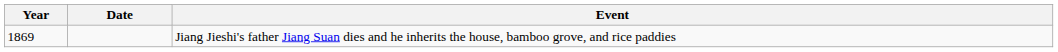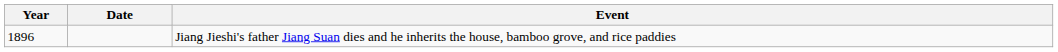(21, 36) 1869 -> (21, 36) 1896
